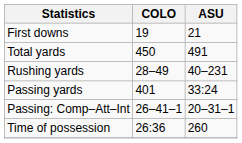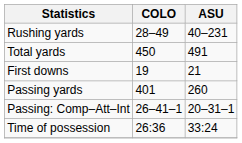rows swapped: (38, 33) <-> (45, 71)
(203, 90) 33:24 -> (198, 90) 260
(198, 128) 260 -> (203, 128) 33:24
